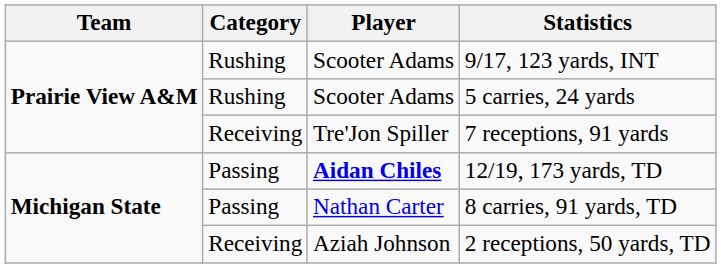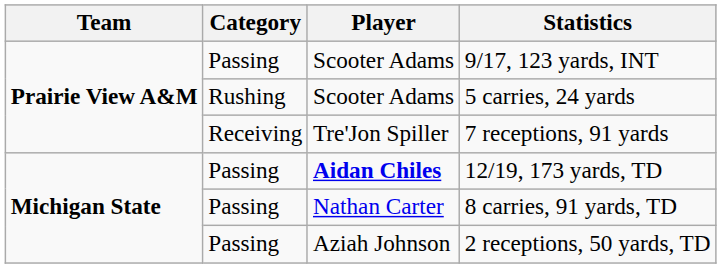(247, 59) Rushing -> (244, 59) Passing
(255, 243) Receiving -> (244, 243) Passing
